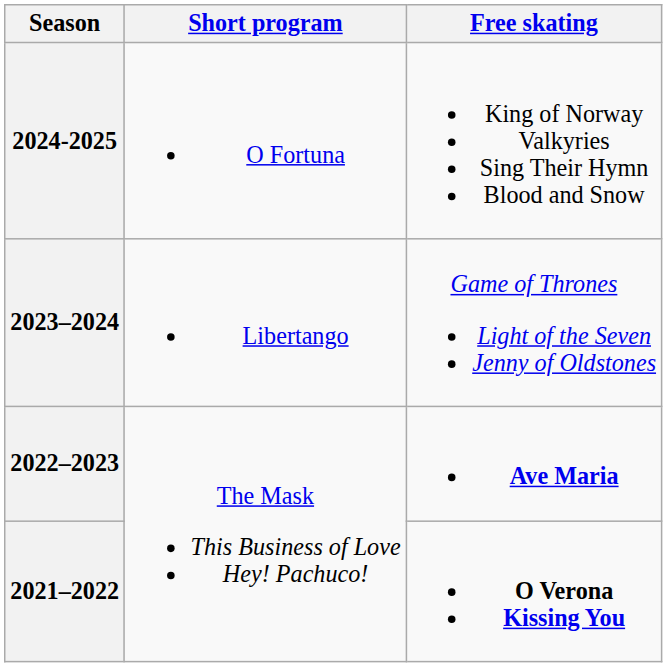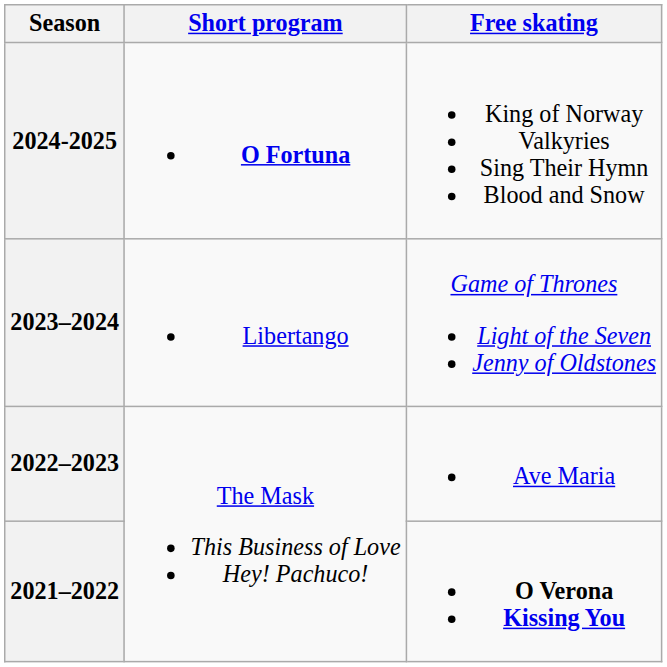(265, 154) normal -> (265, 154) bold
(534, 477) bold -> (534, 477) normal
